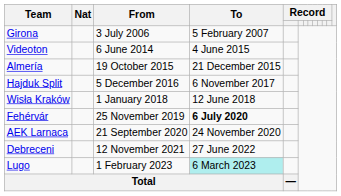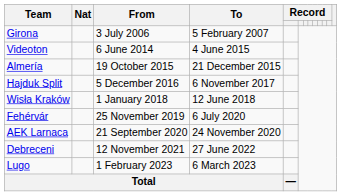(220, 116) bold -> (219, 116) normal
(224, 165) paleturquoise background -> (224, 165) no background
